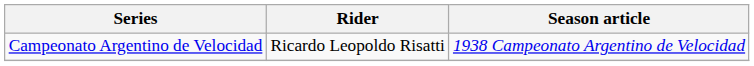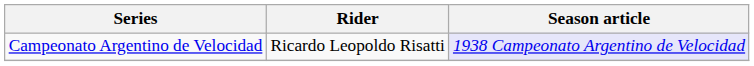(599, 46) no background -> (599, 46) lavender background
